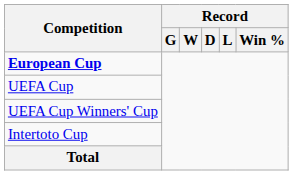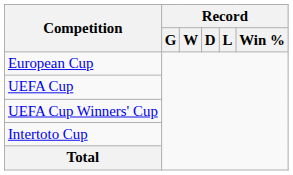(55, 63) bold -> (51, 63) normal
